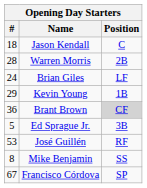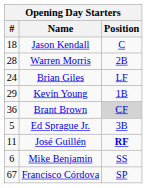(12, 142) 53 -> (12, 142) 11
(122, 142) normal -> (122, 142) bold
(12, 158) 8 -> (12, 158) 6
